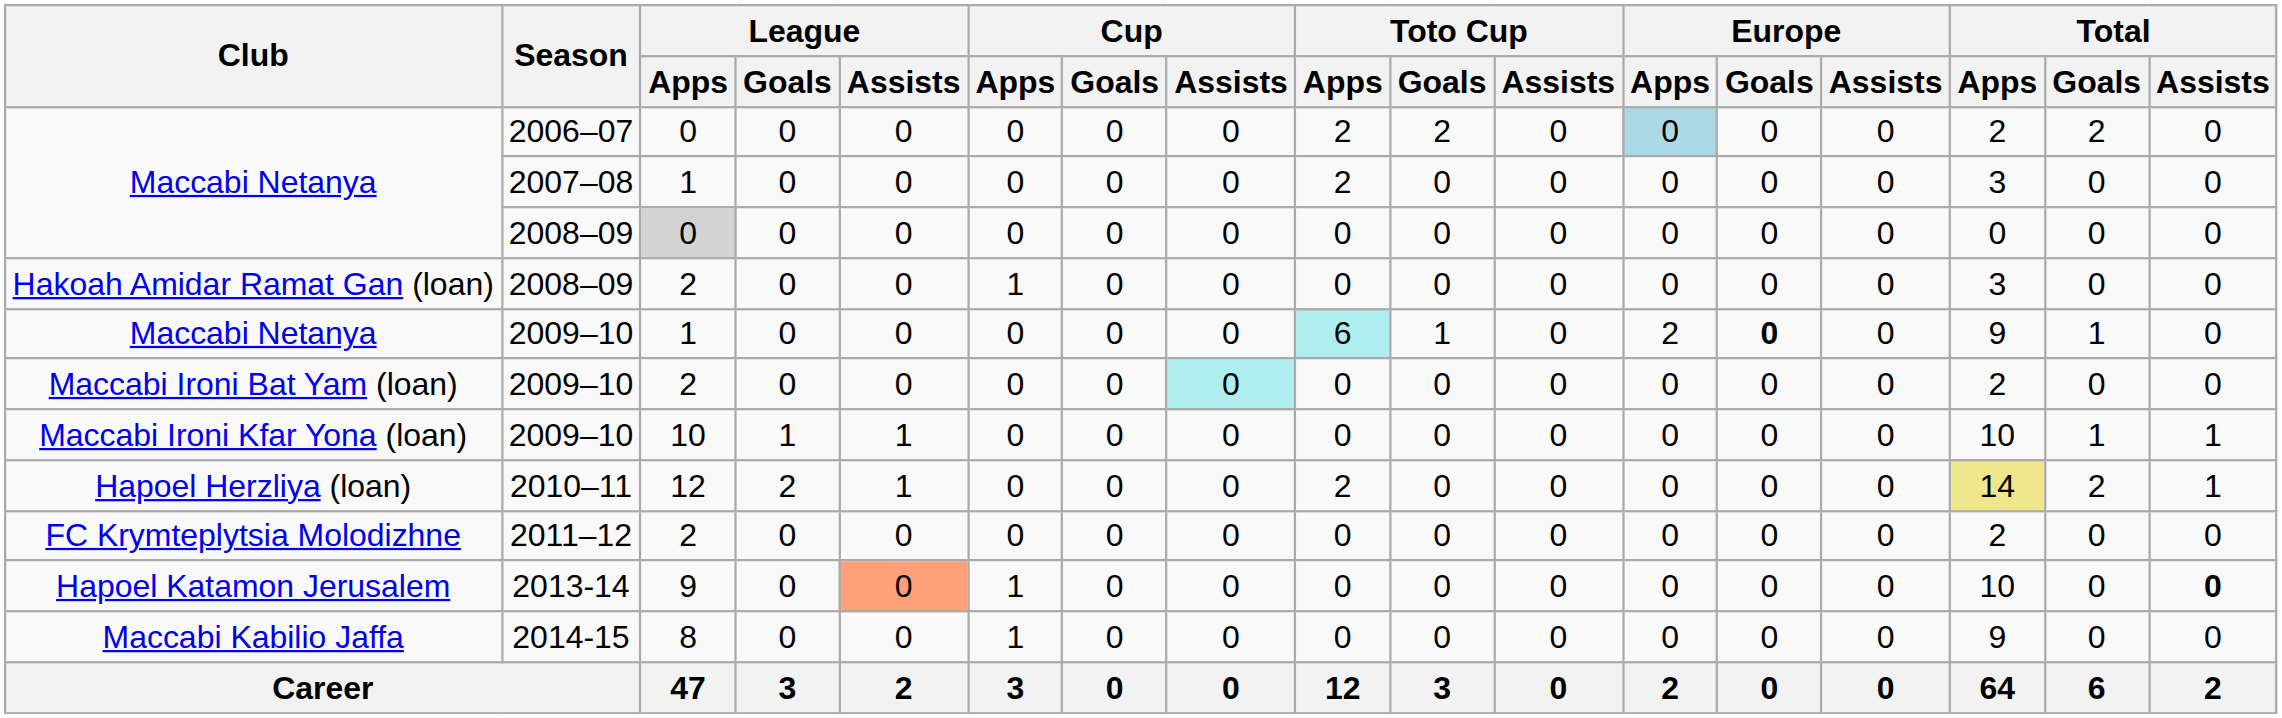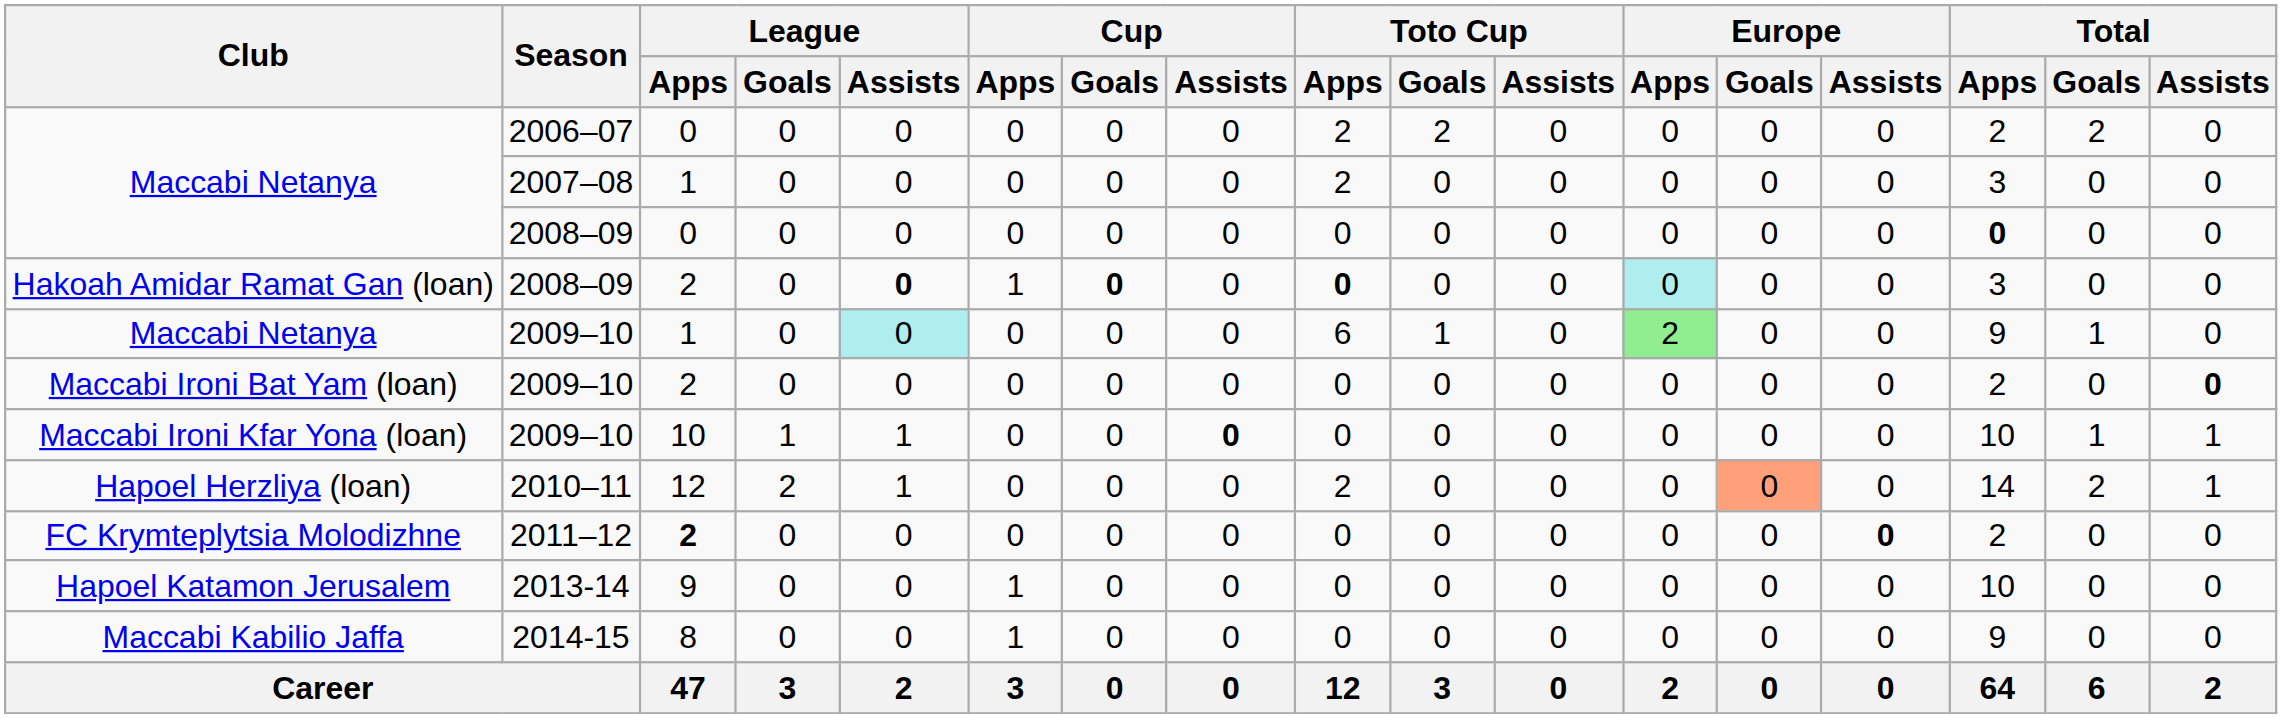(1670, 132) lightblue background -> (1670, 132) no background
(688, 233) lightgrey background -> (688, 233) no background
(1997, 233) normal -> (1997, 233) bold
(904, 283) normal -> (904, 283) bold
(1115, 283) normal -> (1115, 283) bold
(1343, 283) normal -> (1343, 283) bold
(1670, 283) no background -> (1670, 283) paleturquoise background
(904, 334) no background -> (904, 334) paleturquoise background
(1343, 334) paleturquoise background -> (1343, 334) no background
(1670, 334) no background -> (1670, 334) lightgreen background
(1769, 334) bold -> (1769, 334) normal
(1231, 384) paleturquoise background -> (1231, 384) no background
(2213, 384) normal -> (2213, 384) bold
(1231, 435) normal -> (1231, 435) bold
(1769, 485) no background -> (1769, 485) lightsalmon background
(1997, 485) khaki background -> (1997, 485) no background
(688, 536) normal -> (688, 536) bold
(1886, 536) normal -> (1886, 536) bold
(904, 586) lightsalmon background -> (904, 586) no background
(2213, 586) bold -> (2213, 586) normal
